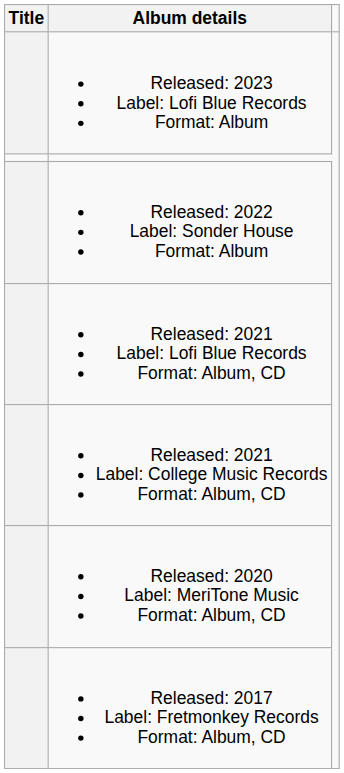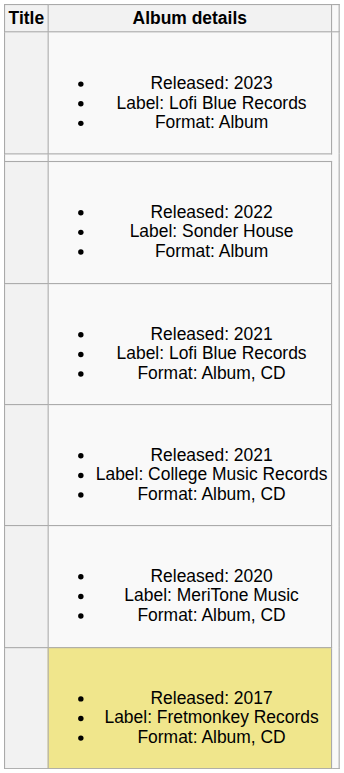(190, 718) no background -> (190, 718) khaki background
